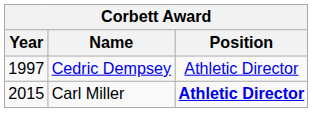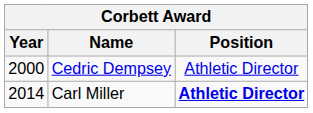(26, 68) 1997 -> (26, 68) 2000
(26, 94) 2015 -> (26, 94) 2014
